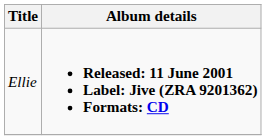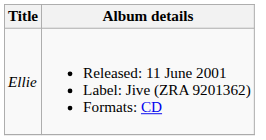(151, 90) bold -> (148, 90) normal
